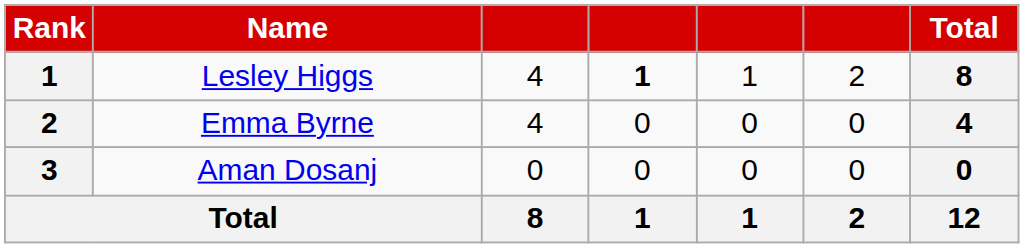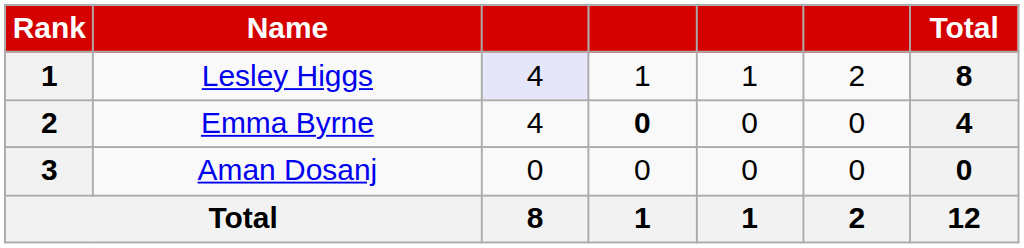(535, 75) no background -> (535, 75) lavender background
(642, 75) bold -> (642, 75) normal
(642, 123) normal -> (642, 123) bold
